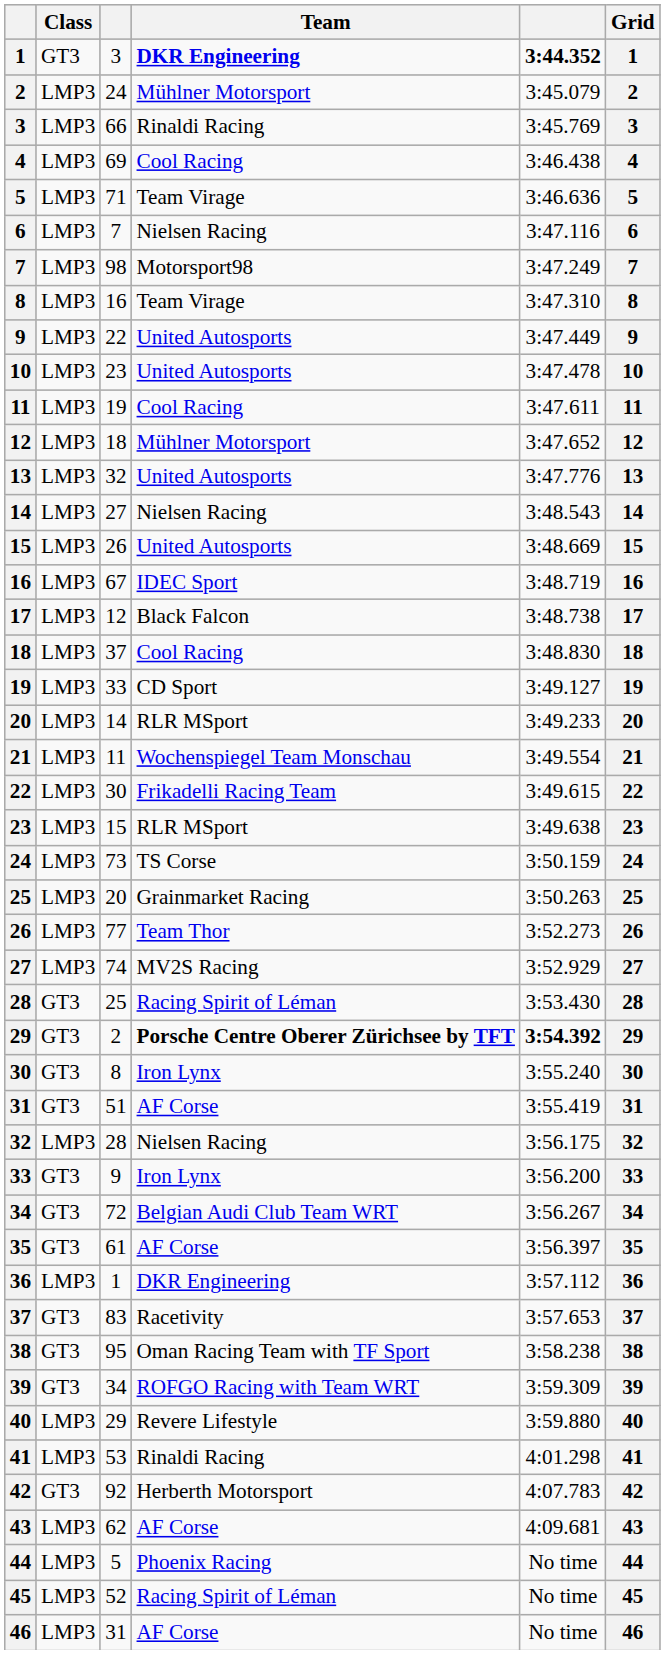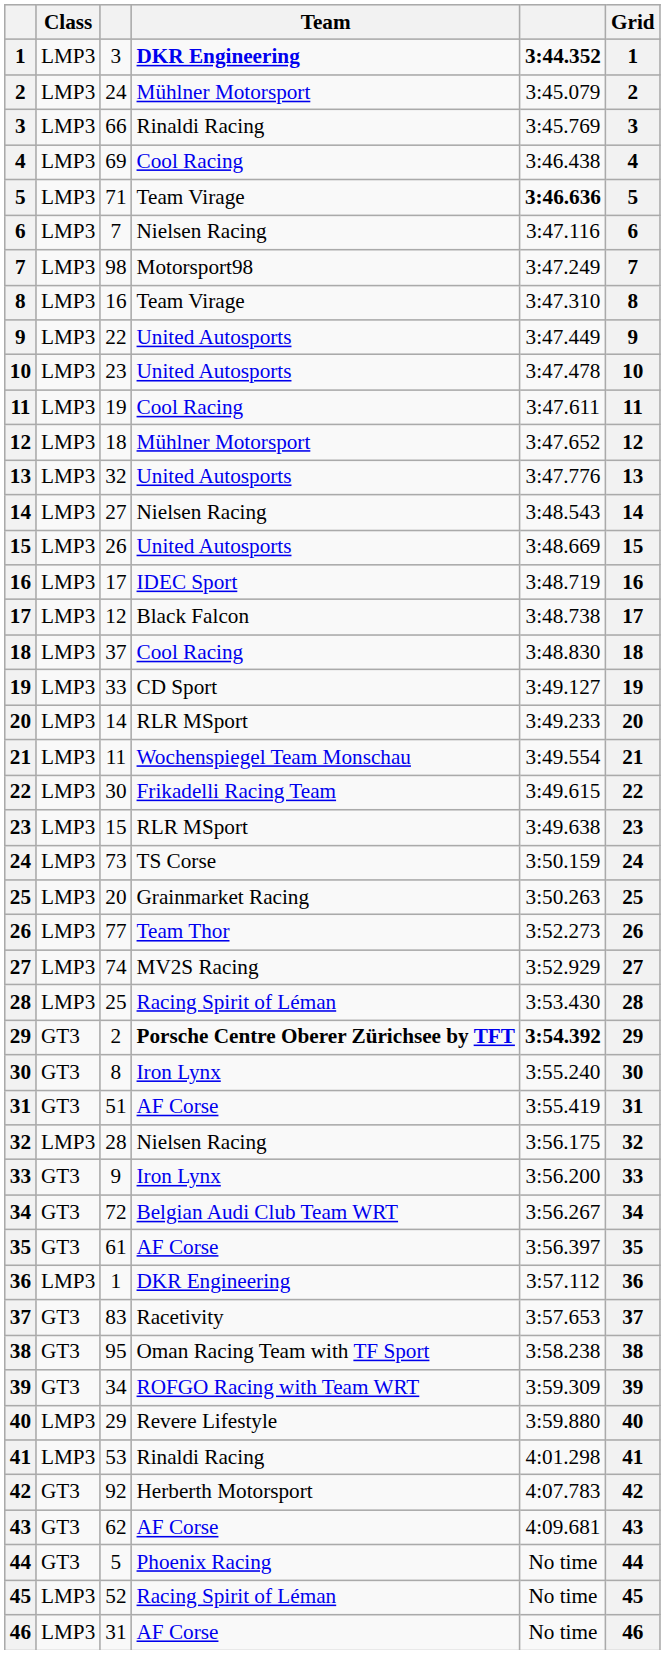(60, 56) GT3 -> (68, 56) LMP3
(563, 196) normal -> (563, 196) bold
(116, 581) 67 -> (116, 581) 17
(60, 1001) GT3 -> (68, 1001) LMP3
(68, 1526) LMP3 -> (60, 1526) GT3
(68, 1561) LMP3 -> (60, 1561) GT3
